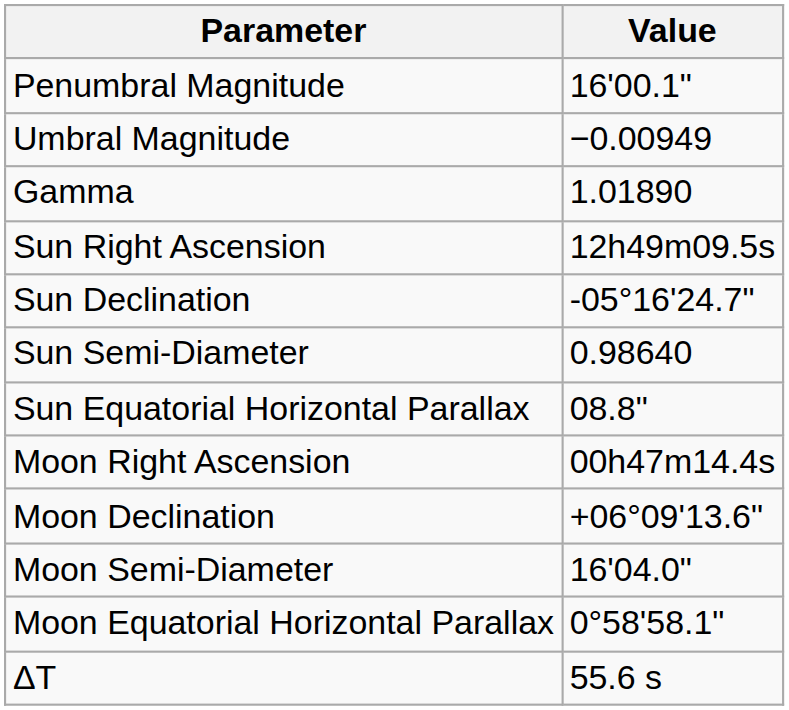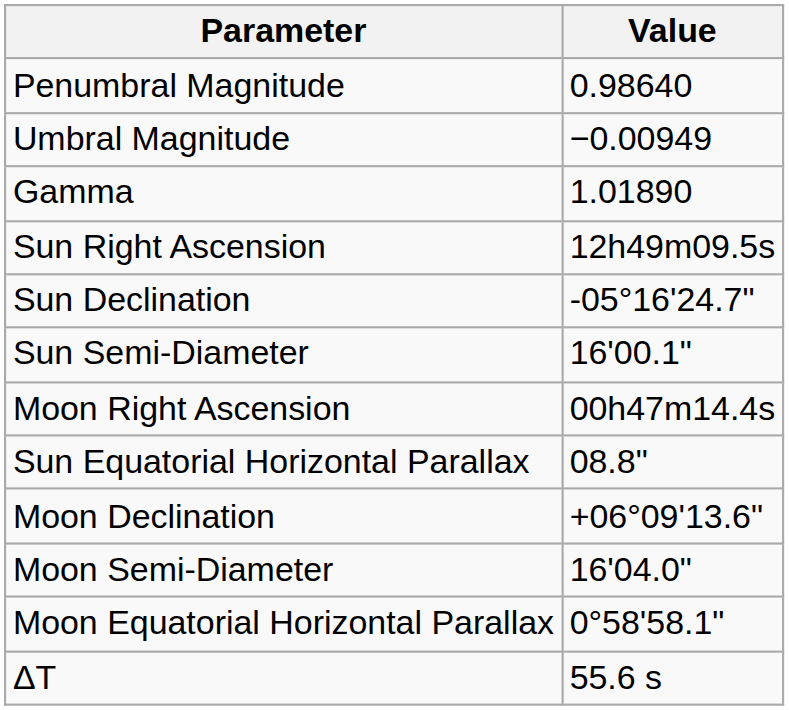(631, 85) 16'00.1" -> (631, 85) 0.98640
(631, 354) 0.98640 -> (631, 354) 16'00.1"
rows swapped: (271, 407) <-> (182, 461)
